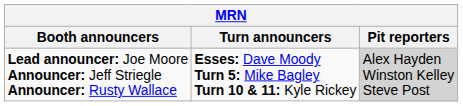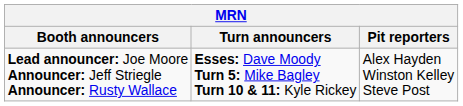(409, 75) lightgrey background -> (409, 75) no background
